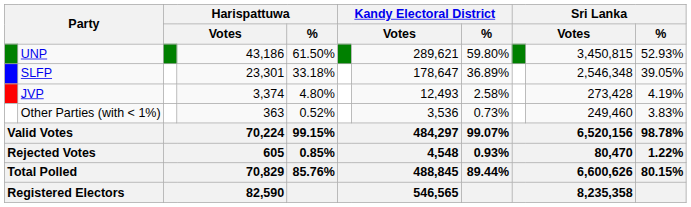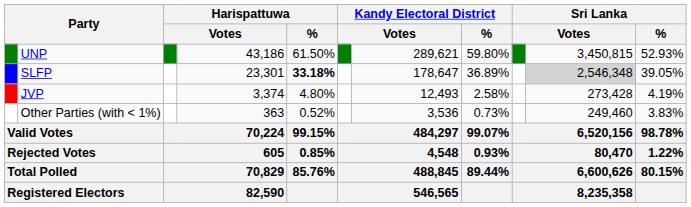(314, 73) normal -> (314, 73) bold
(605, 73) no background -> (605, 73) lightgrey background
